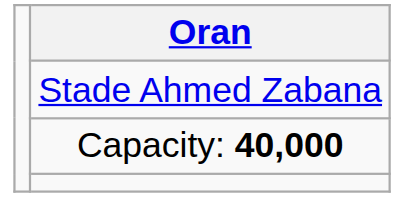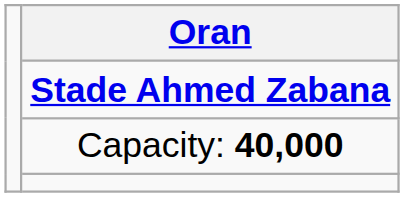(210, 88) normal -> (210, 88) bold
